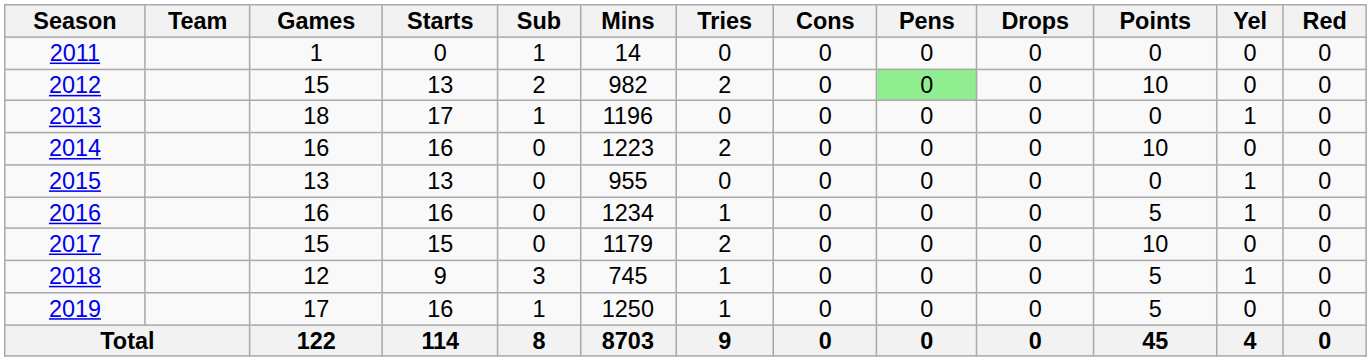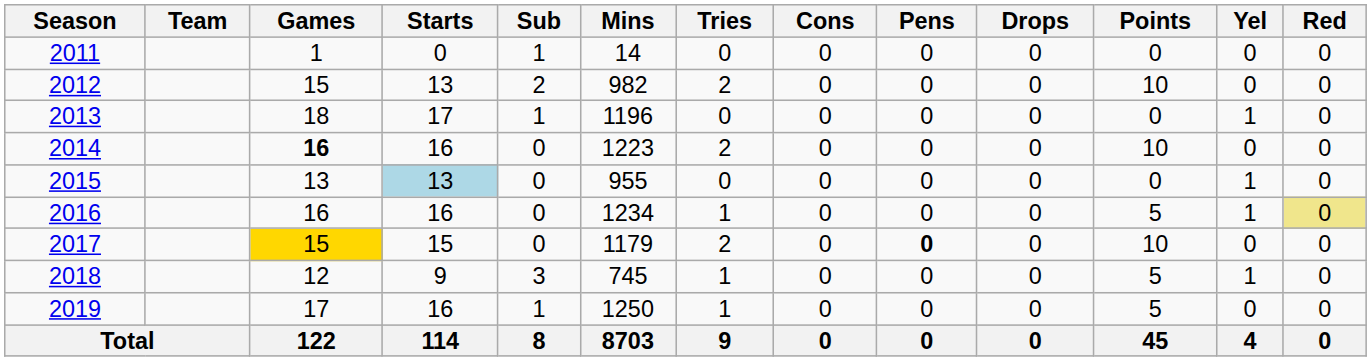(927, 84) lightgreen background -> (927, 84) no background
(316, 148) normal -> (316, 148) bold
(440, 180) no background -> (440, 180) lightblue background
(1325, 212) no background -> (1325, 212) khaki background
(316, 244) no background -> (316, 244) gold background
(927, 244) normal -> (927, 244) bold
